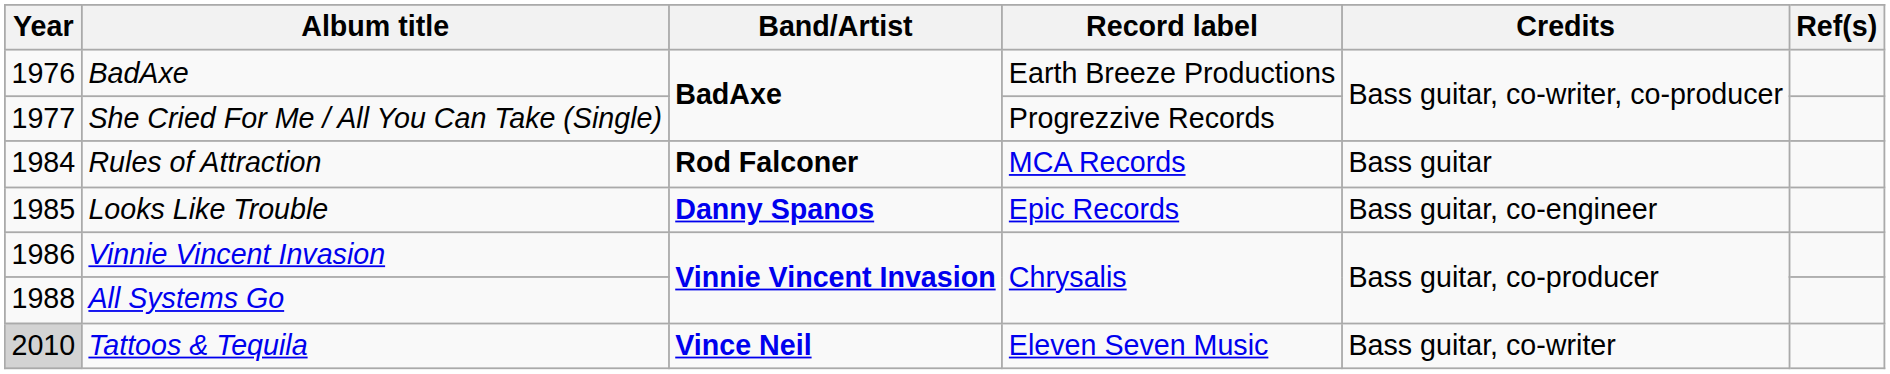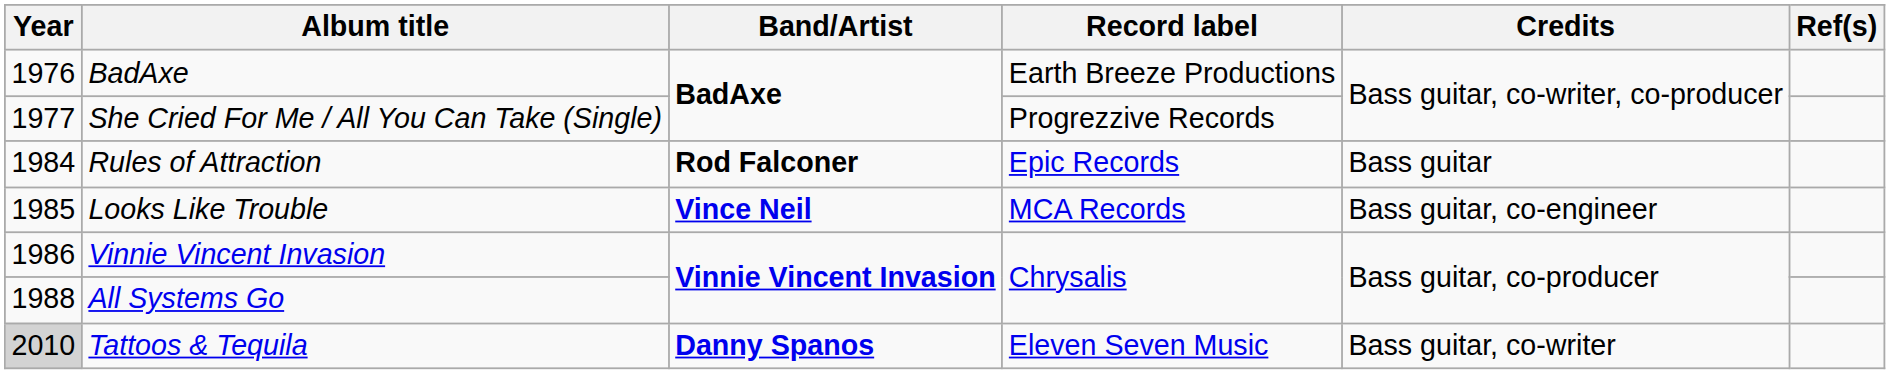(1097, 163) MCA Records -> (1094, 163) Epic Records
(775, 208) Danny Spanos -> (743, 208) Vince Neil
(1094, 208) Epic Records -> (1097, 208) MCA Records
(743, 345) Vince Neil -> (775, 345) Danny Spanos
